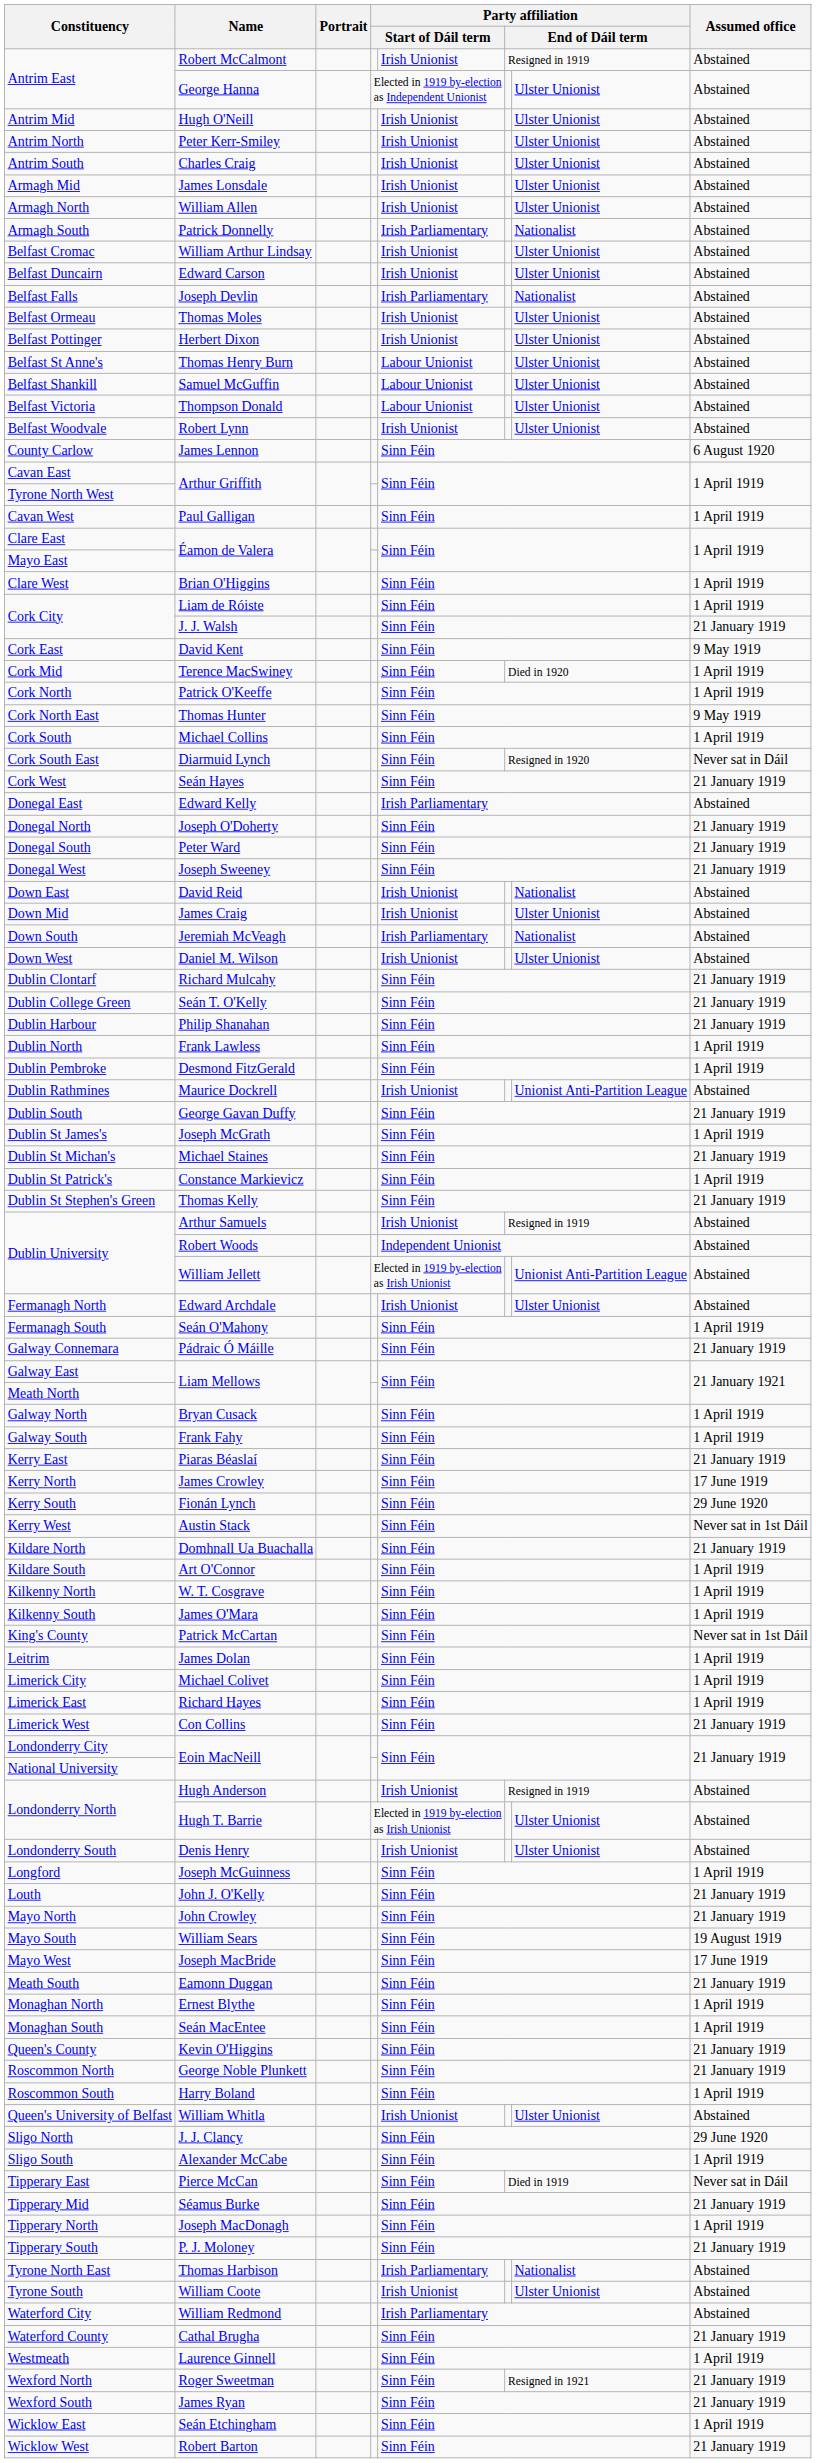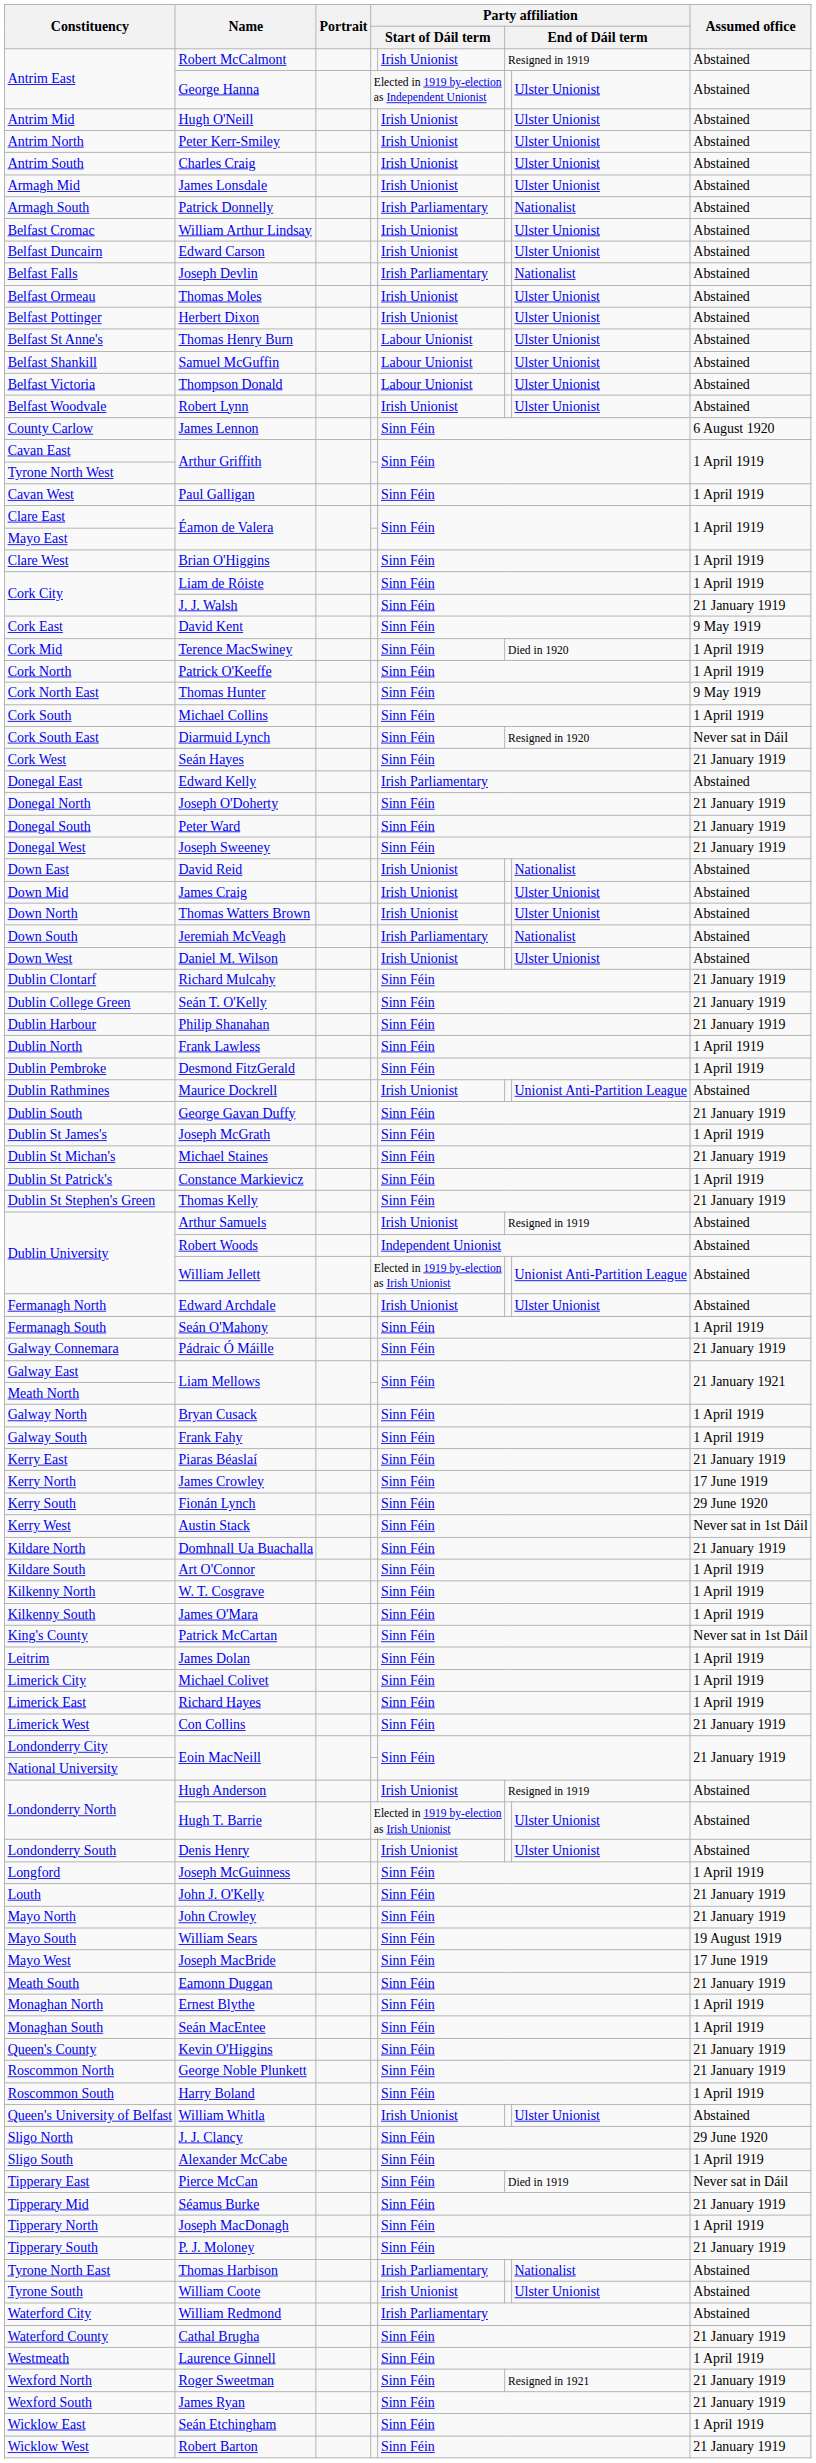- row: (48, 207)
+ row: (43, 914)
